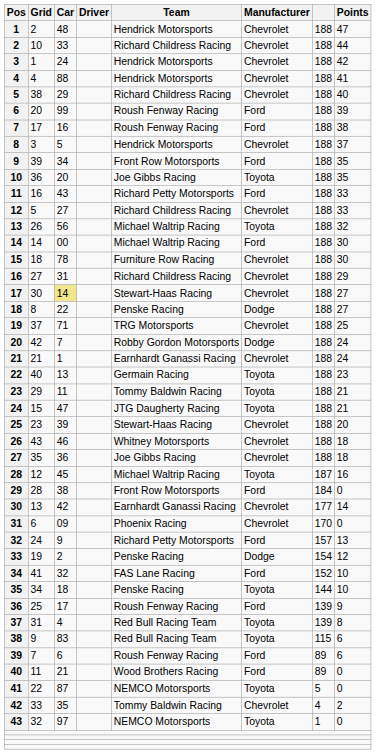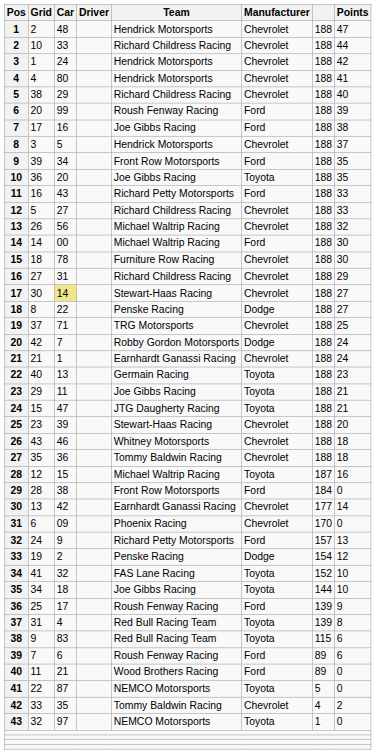(63, 78) 88 -> (63, 78) 80
(166, 128) Roush Fenway Racing -> (155, 128) Joe Gibbs Racing
(259, 227) Toyota -> (266, 227) Chevrolet
(168, 392) Tommy Baldwin Racing -> (155, 392) Joe Gibbs Racing
(155, 458) Joe Gibbs Racing -> (168, 458) Tommy Baldwin Racing
(63, 474) 45 -> (63, 474) 15
(255, 573) Ford -> (259, 573) Toyota
(149, 590) Penske Racing -> (155, 590) Joe Gibbs Racing
